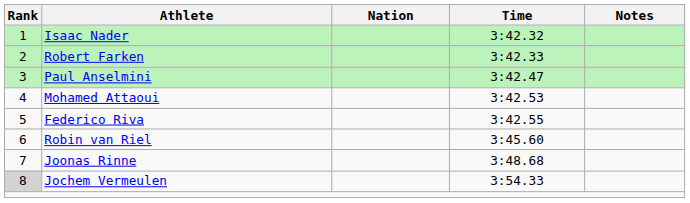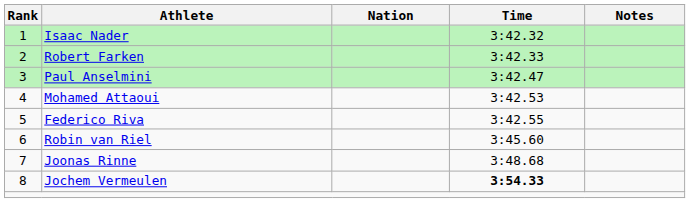(23, 181) lightgrey background -> (23, 181) no background
(517, 181) normal -> (517, 181) bold
